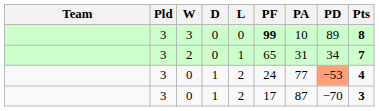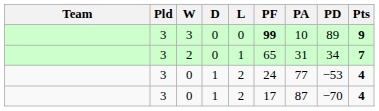(361, 34) 8 -> (361, 34) 9
(333, 75) lightsalmon background -> (333, 75) no background
(361, 95) 3 -> (361, 95) 4
